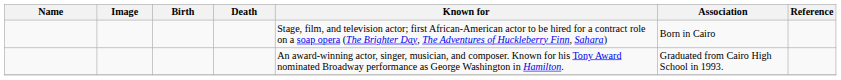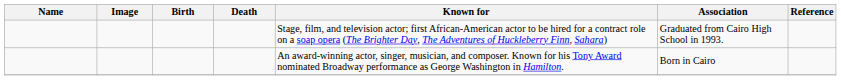(688, 34) Born in Cairo -> (716, 34) Graduated from Cairo High School in 1993.
(716, 61) Graduated from Cairo High School in 1993. -> (688, 61) Born in Cairo
